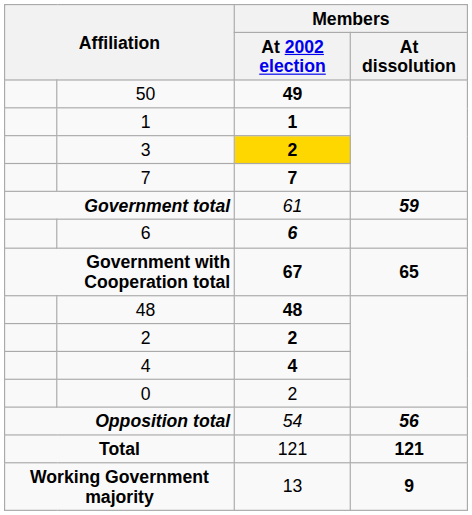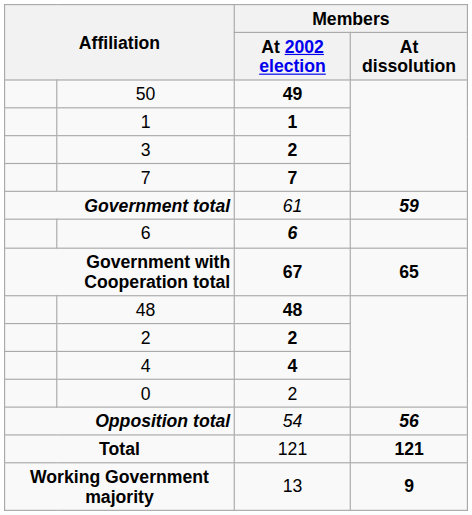(293, 150) gold background -> (293, 150) no background
